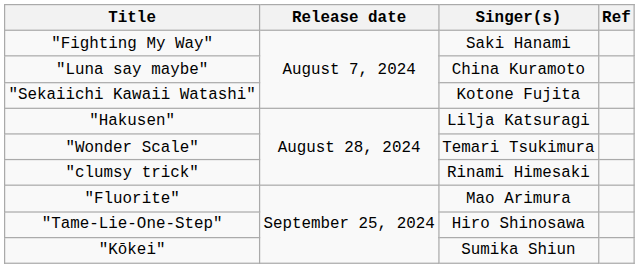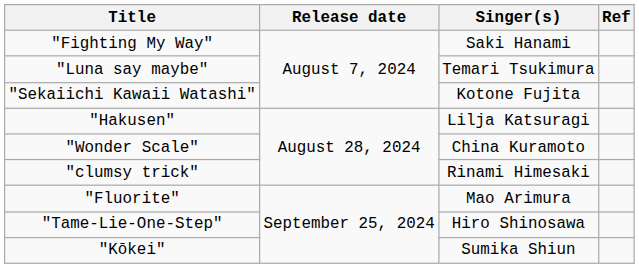(518, 69) China Kuramoto -> (518, 69) Temari Tsukimura
(518, 147) Temari Tsukimura -> (518, 147) China Kuramoto
